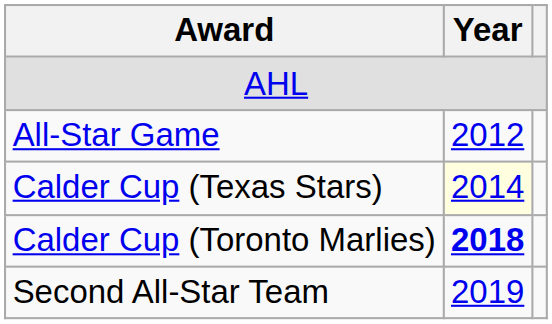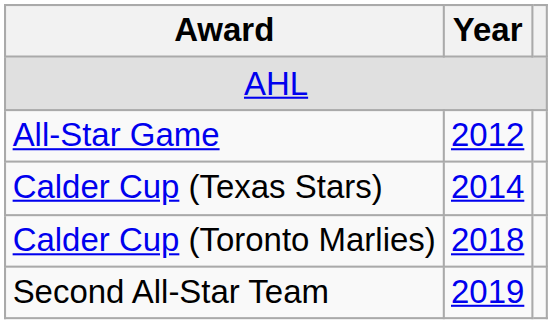(488, 187) lightyellow background -> (488, 187) no background
(488, 239) bold -> (488, 239) normal
